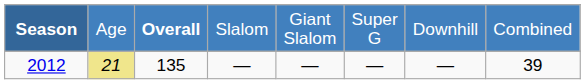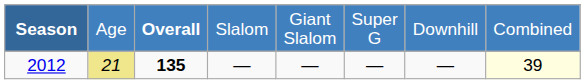(171, 65) normal -> (171, 65) bold
(533, 65) no background -> (533, 65) lightyellow background
